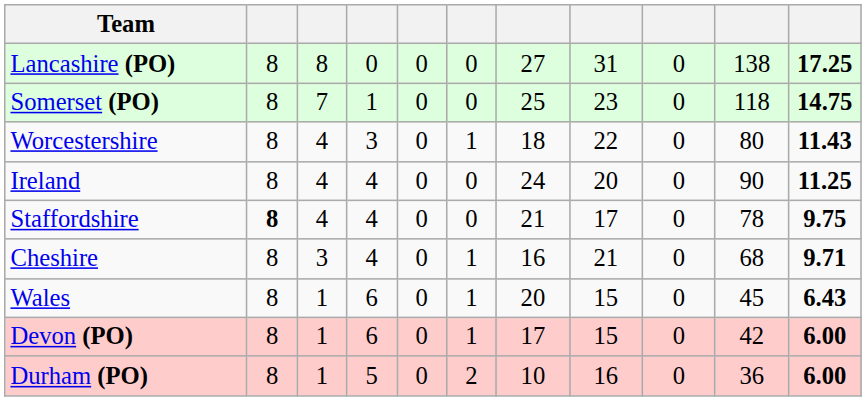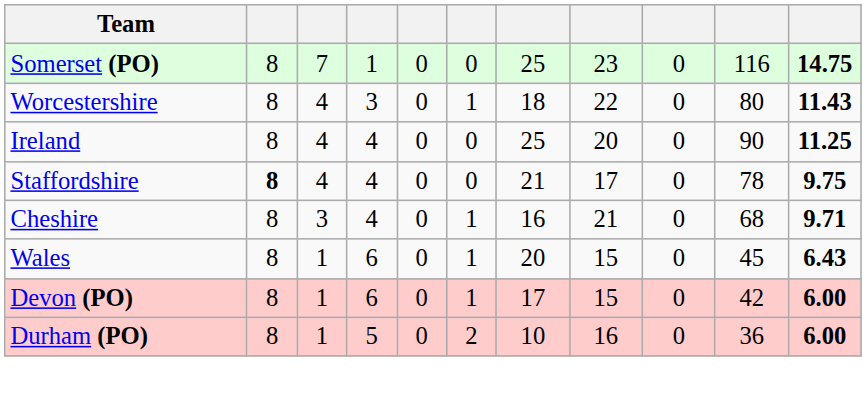- row: (93, 63)
(752, 102) 118 -> (752, 63) 116
(533, 180) 24 -> (533, 141) 25
